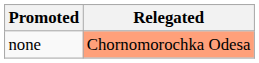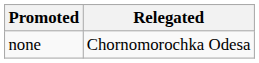(169, 44) lightsalmon background -> (169, 44) no background
